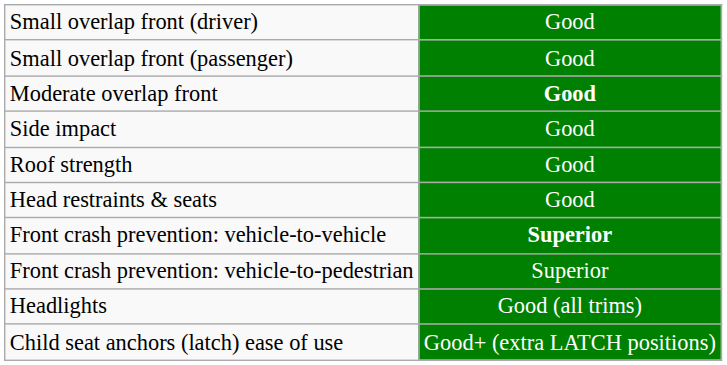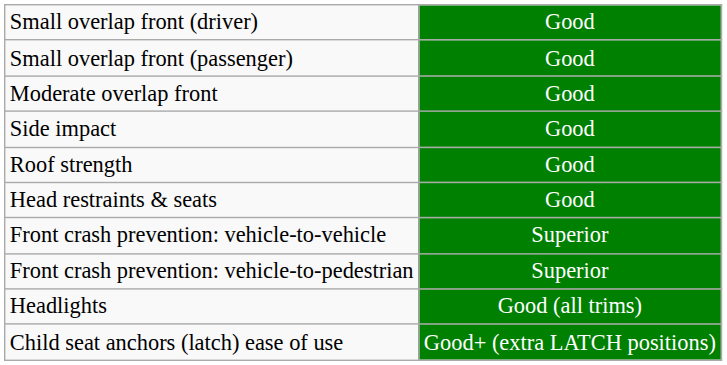(570, 93) bold -> (570, 93) normal
(570, 235) bold -> (570, 235) normal
